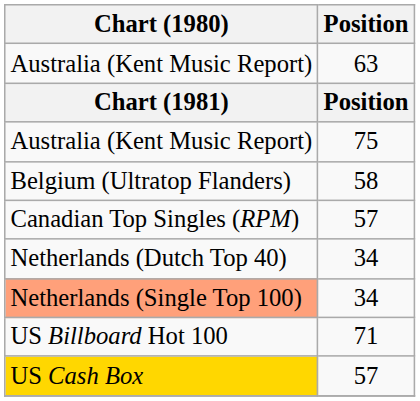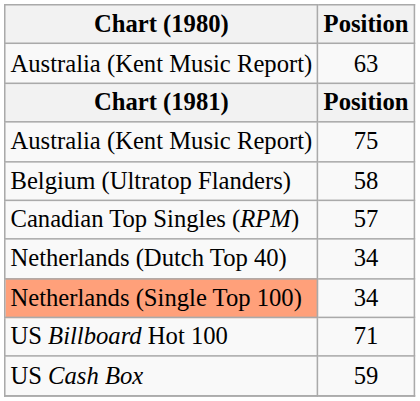(77, 375) gold background -> (77, 375) no background
(366, 375) 57 -> (366, 375) 59
